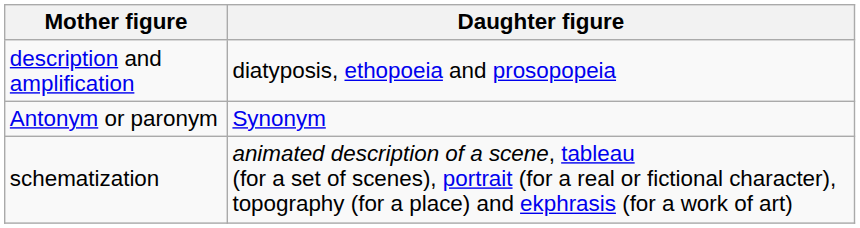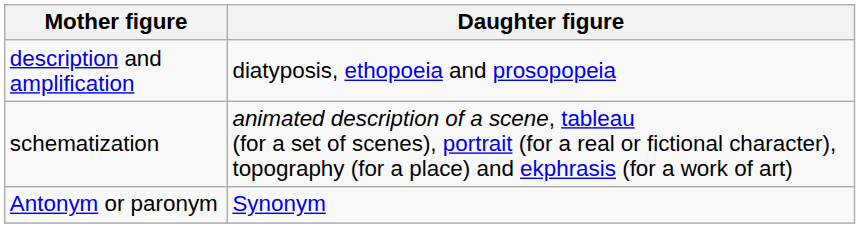rows swapped: (114, 118) <-> (85, 179)
